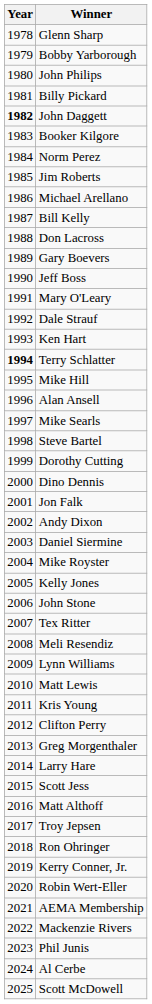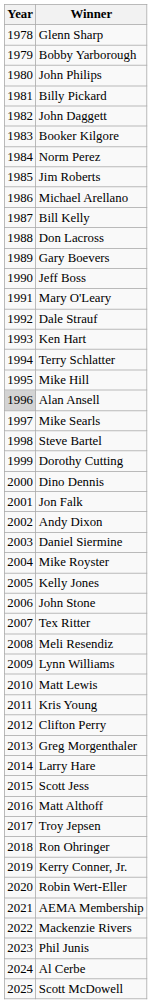(20, 116) bold -> (20, 116) normal
(20, 359) bold -> (20, 359) normal
(20, 400) no background -> (20, 400) lightgrey background
